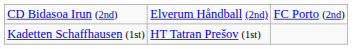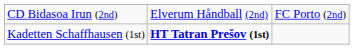(206, 34) normal -> (210, 34) bold
